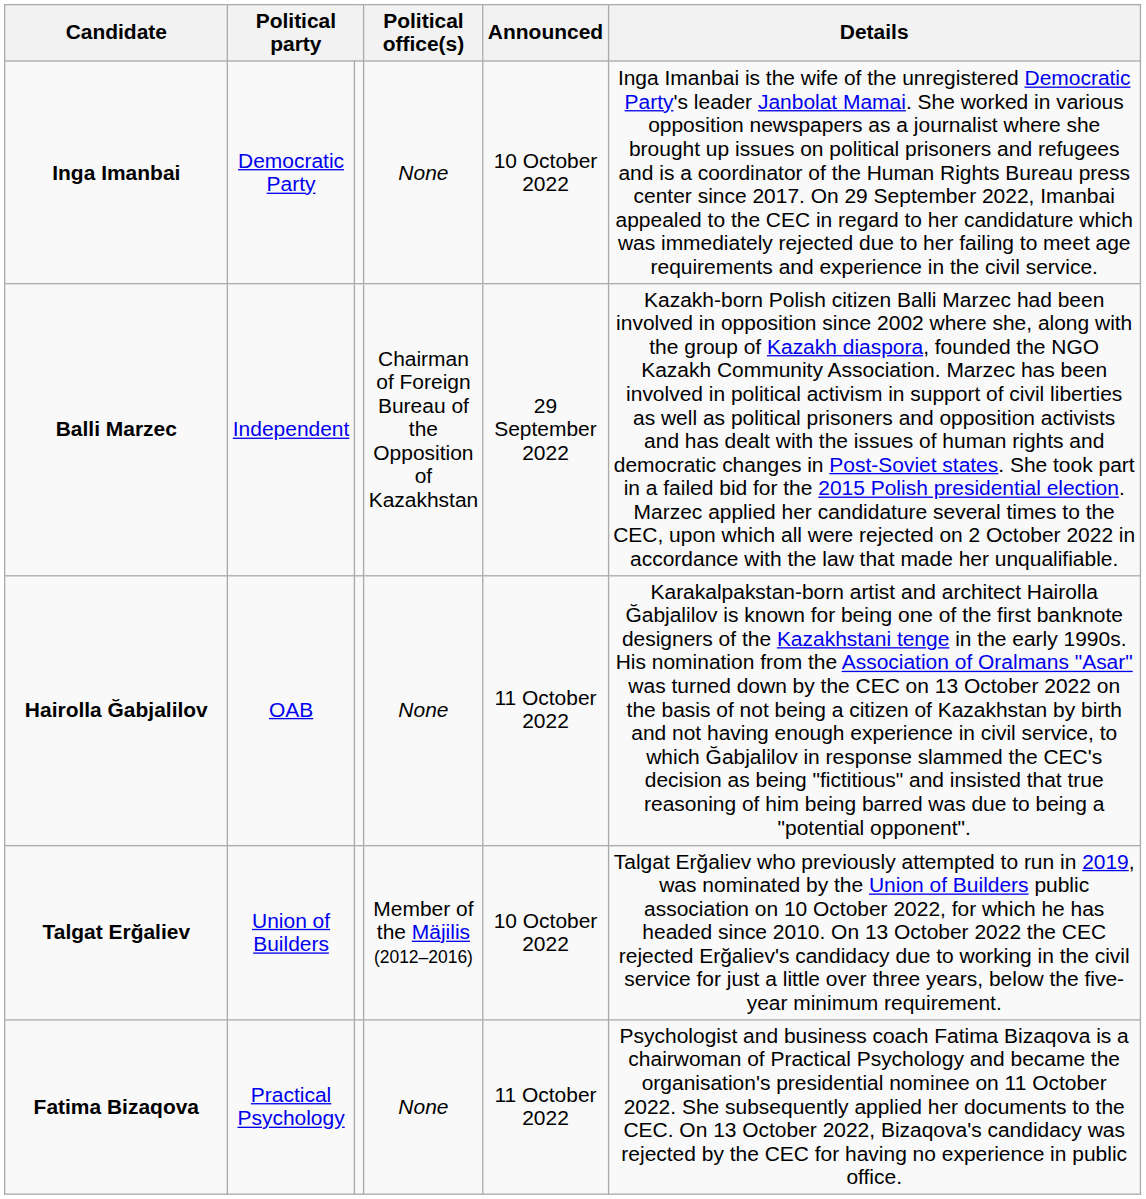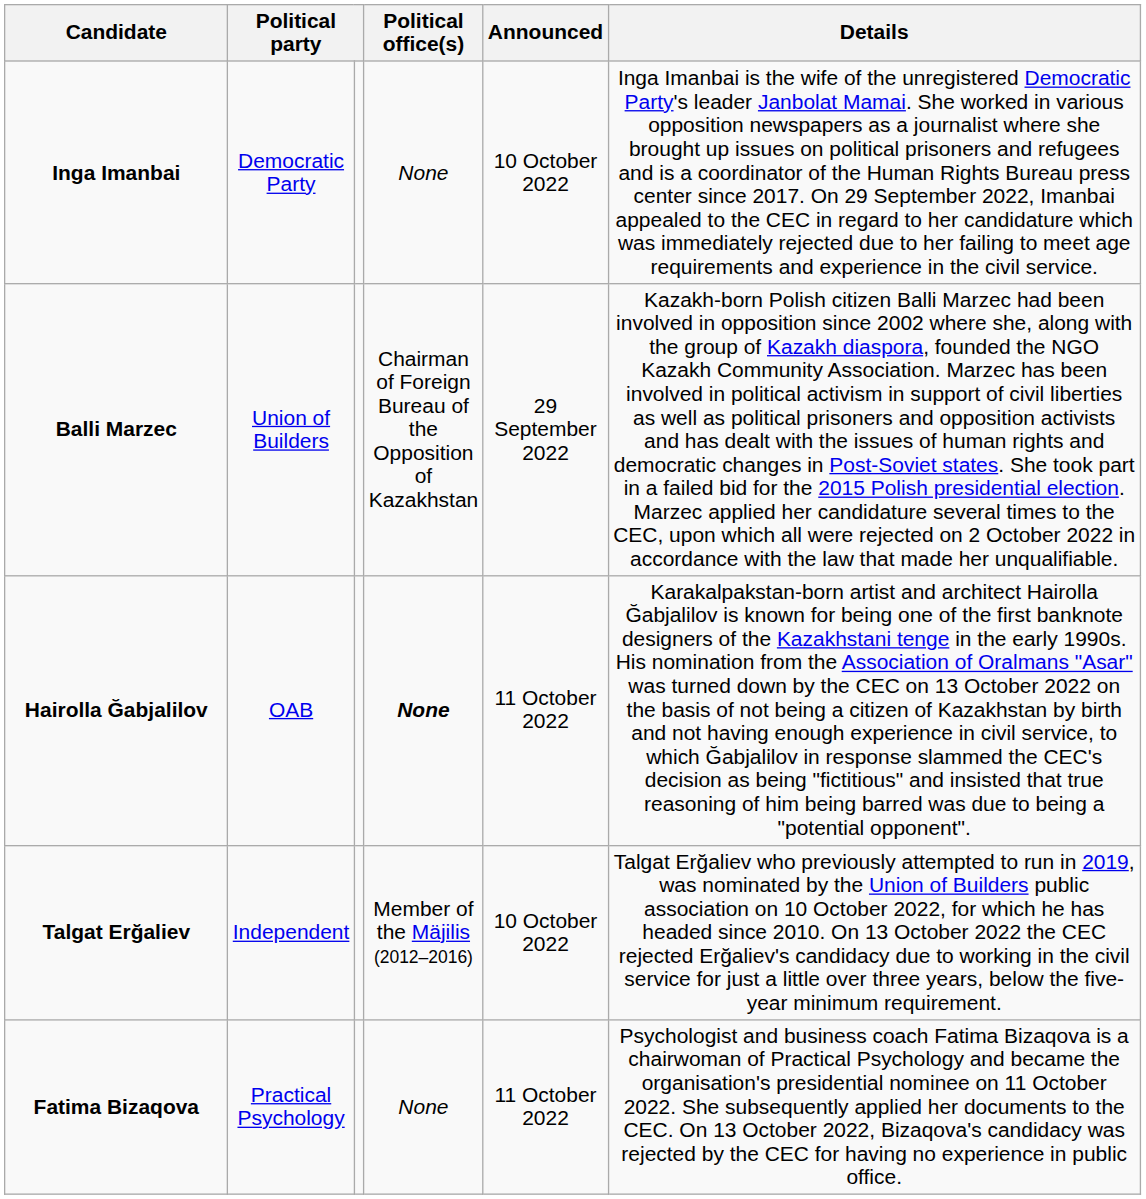(291, 429) Independent -> (291, 429) Union of Builders
(423, 710) normal -> (423, 710) bold
(291, 932) Union of Builders -> (291, 932) Independent
